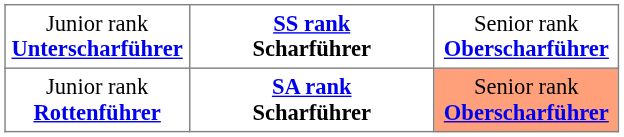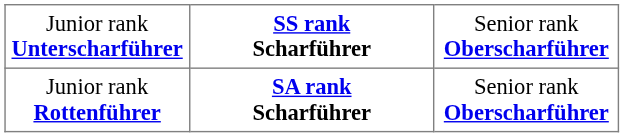(526, 99) lightsalmon background -> (526, 99) no background
